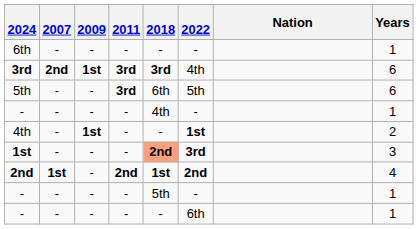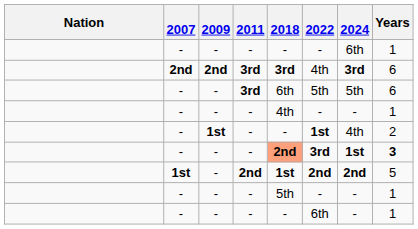columns swapped: (293, 22) <-> (22, 29)
(92, 70) 1st -> (216, 70) 2nd
(392, 152) normal -> (392, 152) bold
(392, 173) 4 -> (392, 173) 5
